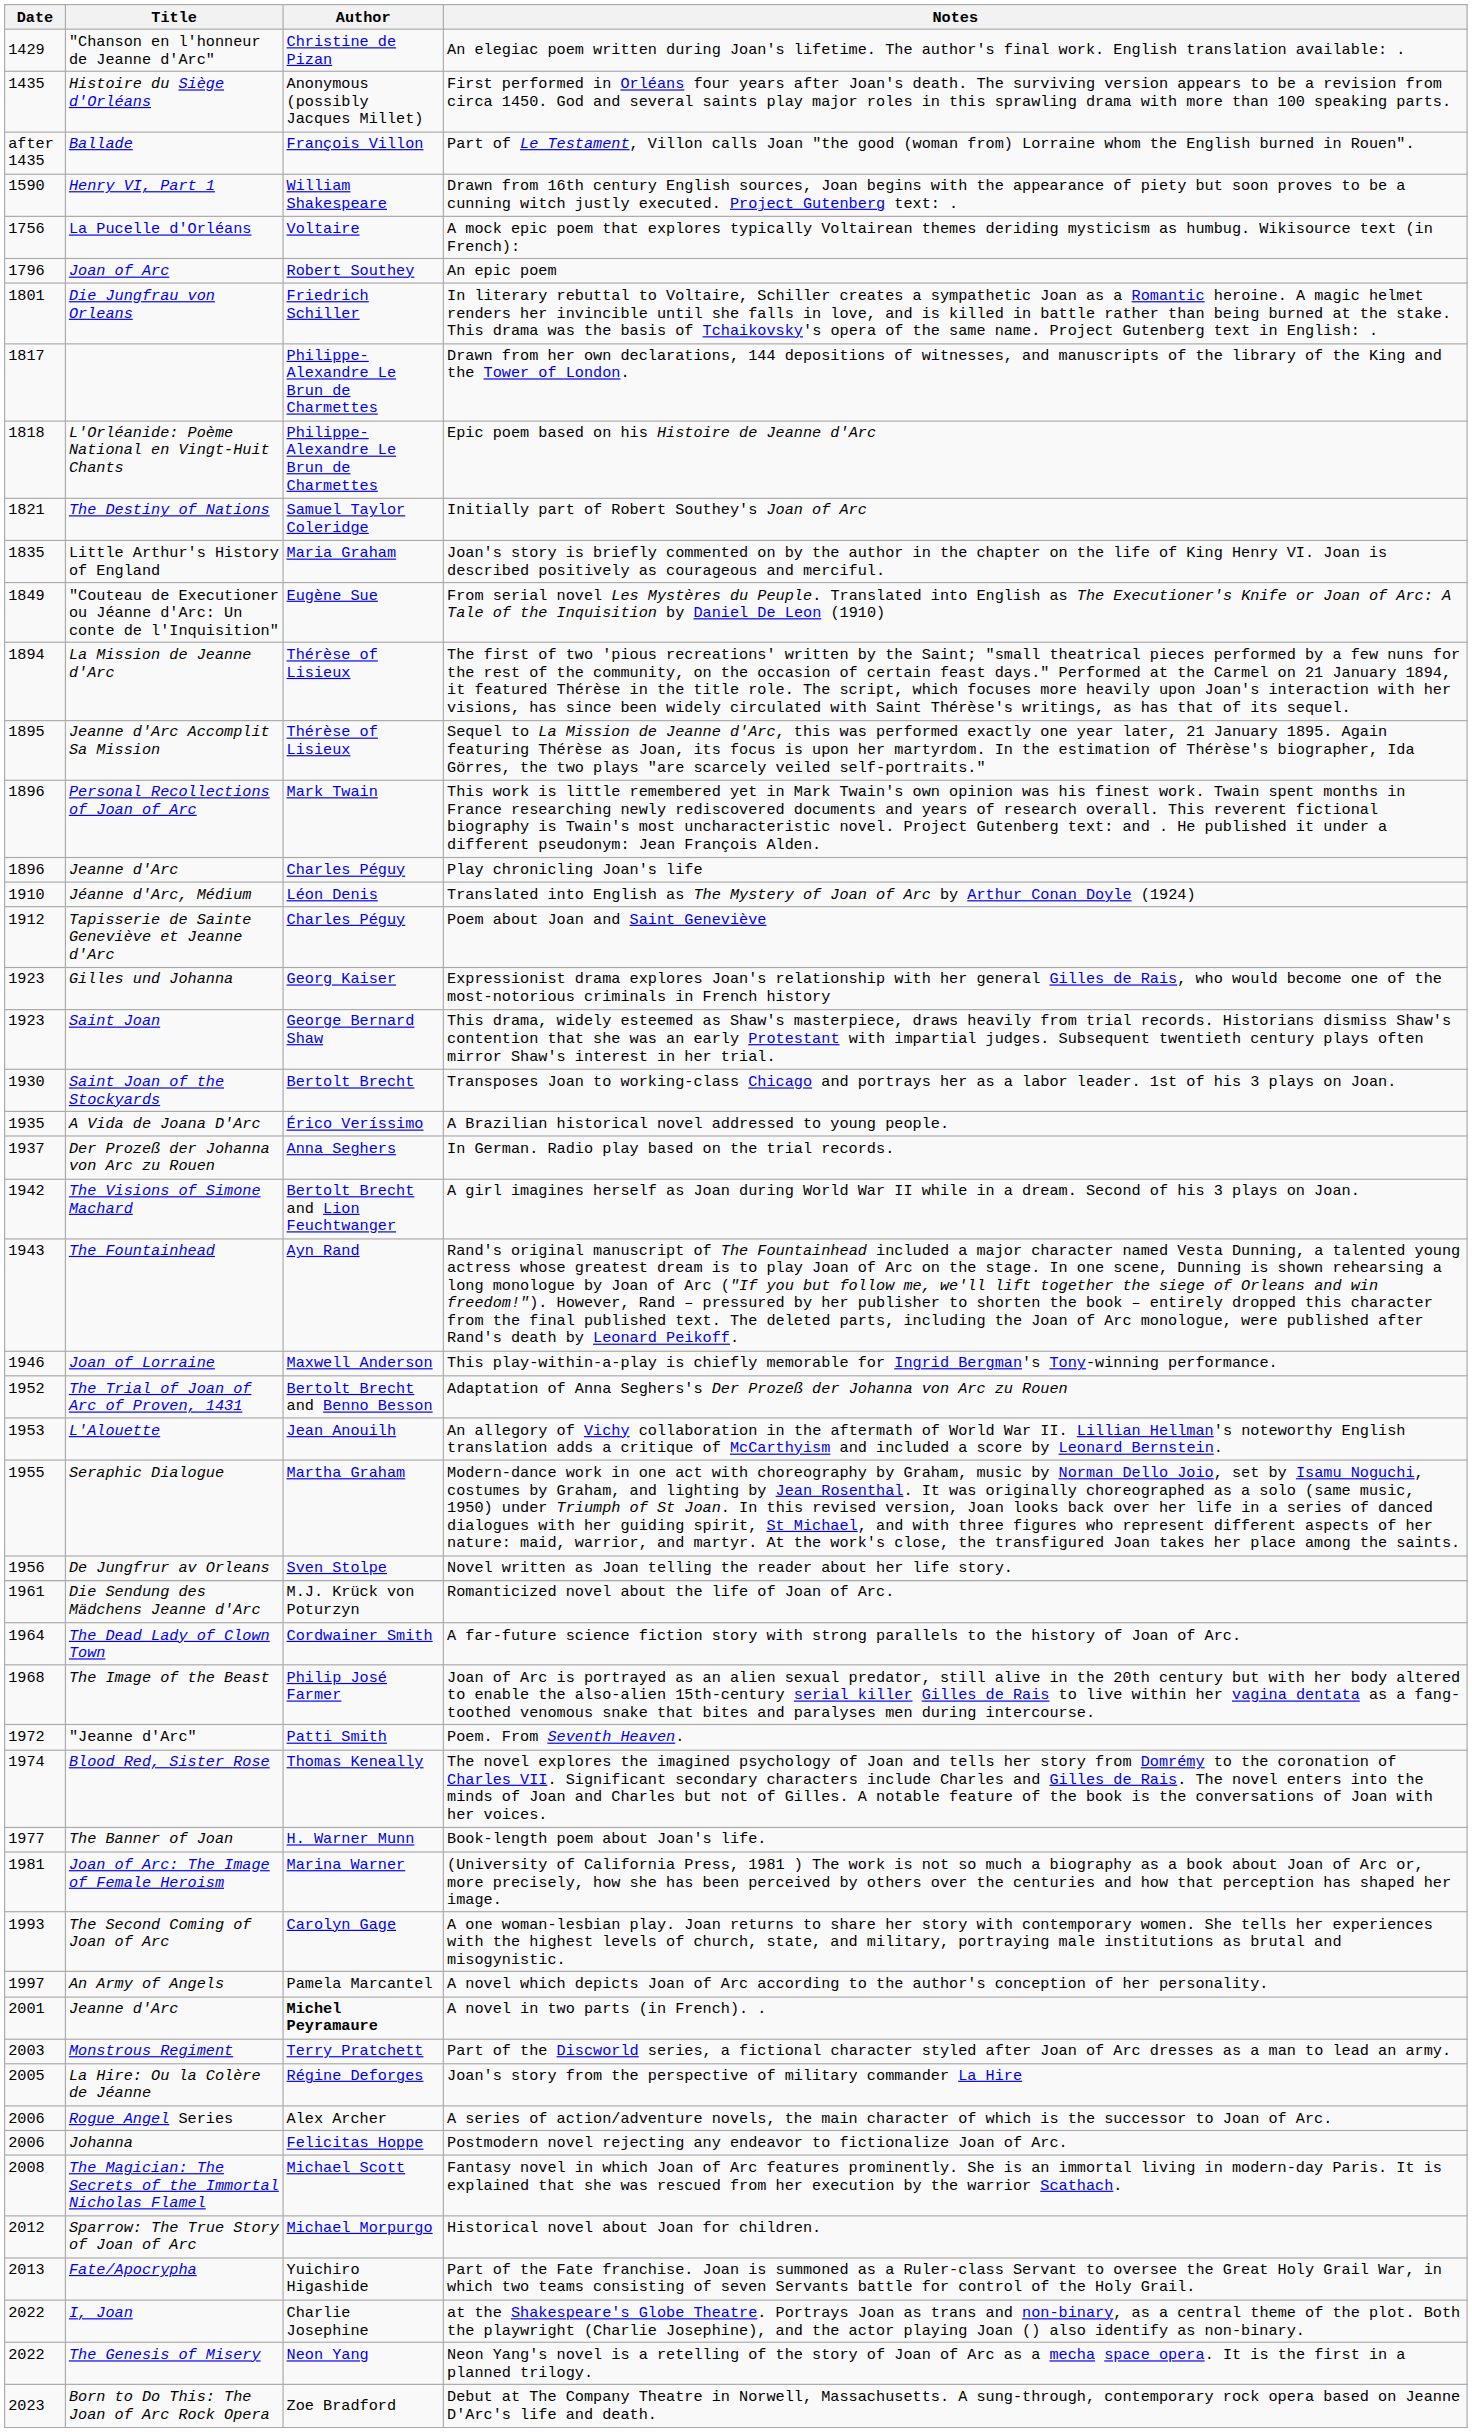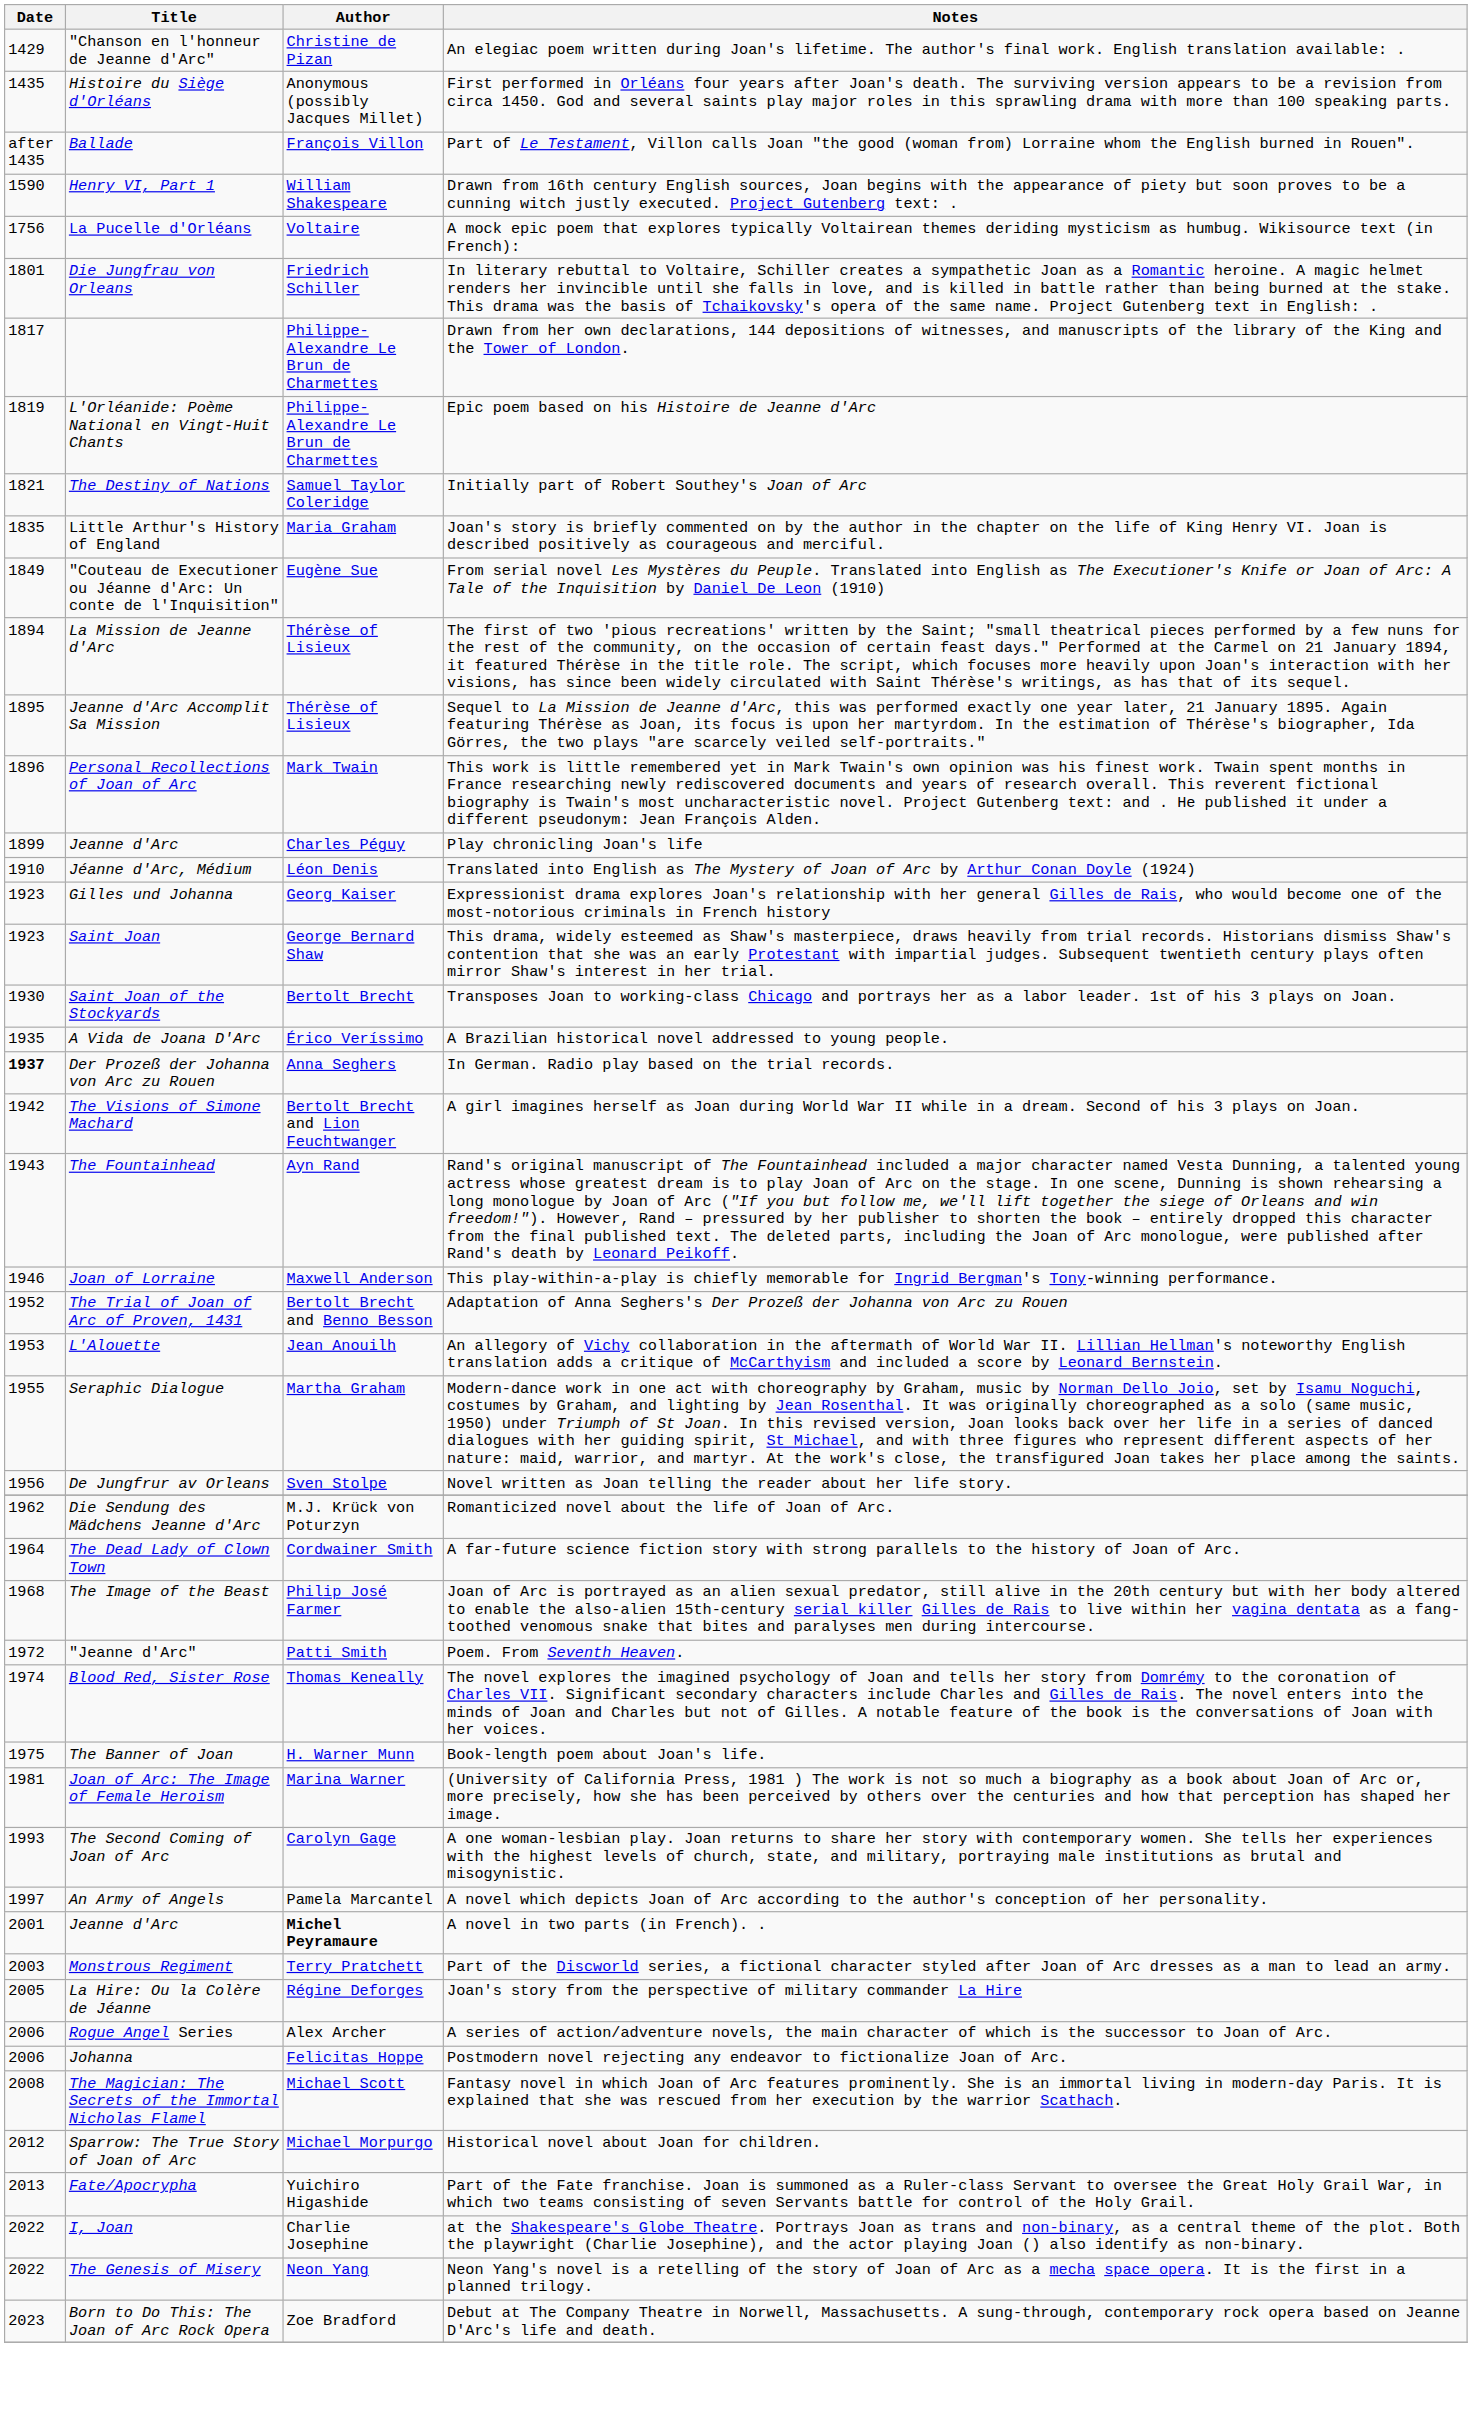- row: (502, 271)
(26, 433) 1818 -> (26, 408) 1819
(26, 870) 1896 -> (26, 845) 1899
- row: (607, 919)
(26, 1149) normal -> (26, 1064) bold
(26, 1593) 1961 -> (26, 1508) 1962
(26, 1840) 1977 -> (26, 1755) 1975
